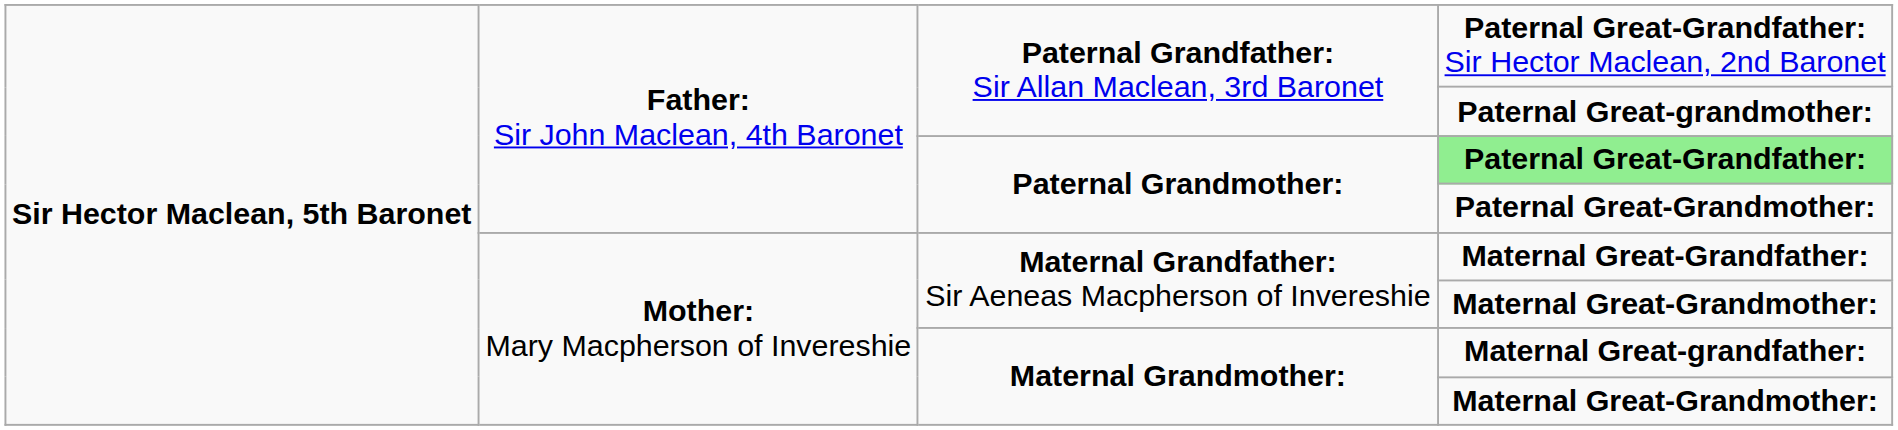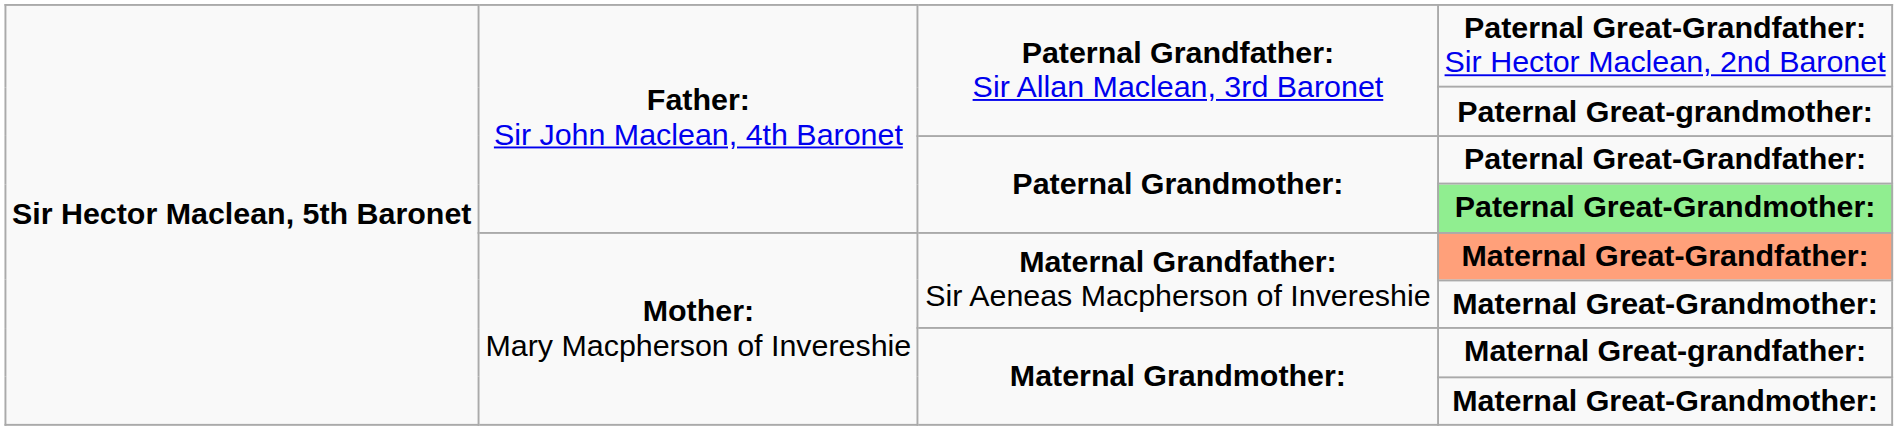(1665, 159) lightgreen background -> (1665, 159) no background
(1665, 207) no background -> (1665, 207) lightgreen background
(1665, 255) no background -> (1665, 255) lightsalmon background
